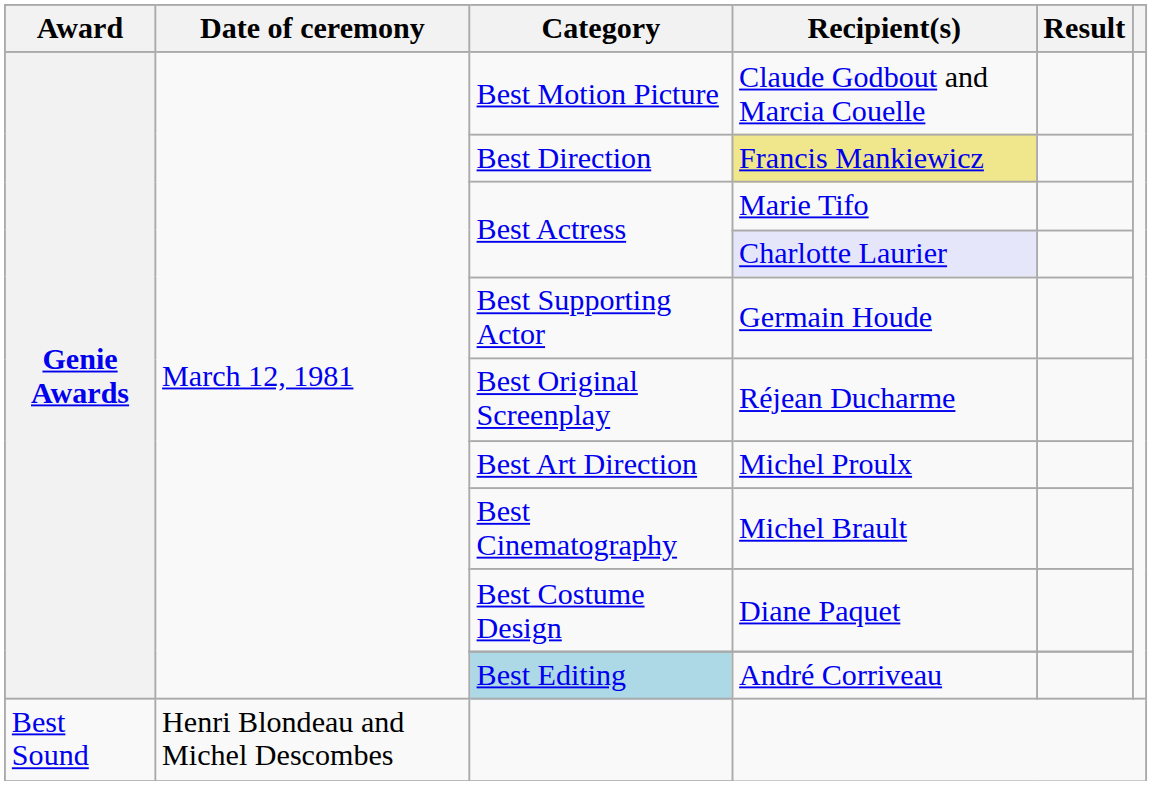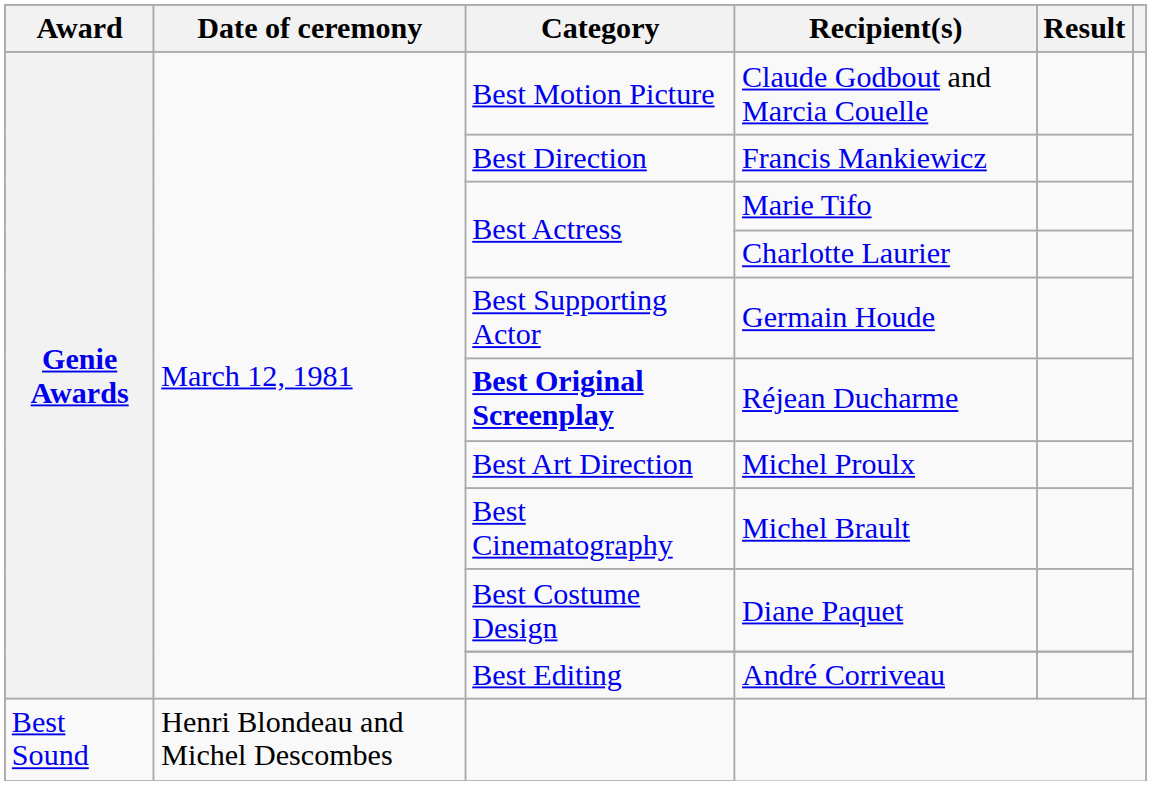(861, 157) khaki background -> (864, 157) no background
(843, 253) lavender background -> (846, 253) no background
(557, 399) normal -> (558, 399) bold
(551, 674) lightblue background -> (547, 674) no background
